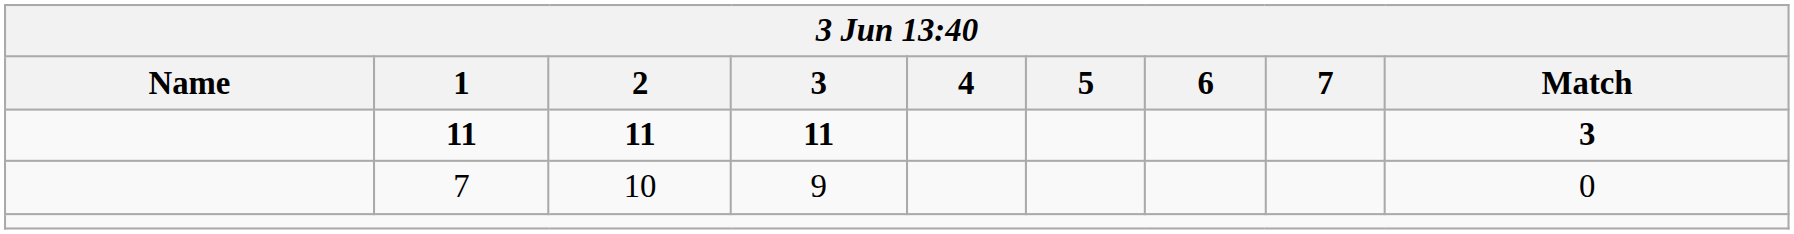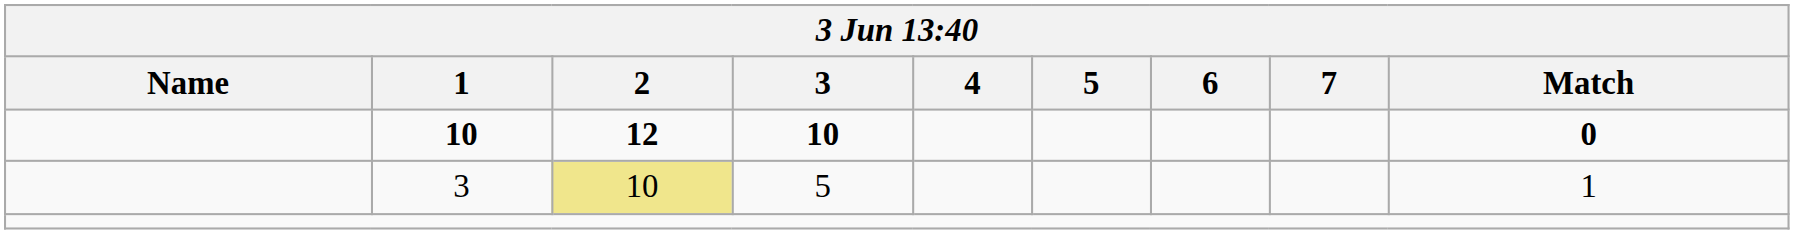(461, 134) 11 -> (461, 134) 10
(640, 134) 11 -> (642, 134) 12
(819, 134) 11 -> (823, 134) 10
(1587, 134) 3 -> (1589, 134) 0
(461, 186) 7 -> (461, 186) 3
(640, 186) no background -> (642, 186) khaki background
(819, 186) 9 -> (823, 186) 5
(1587, 186) 0 -> (1589, 186) 1
